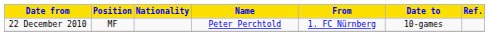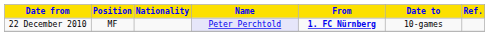(245, 24) no background -> (245, 24) lavender background
(342, 24) normal -> (342, 24) bold
